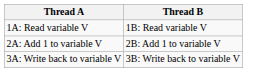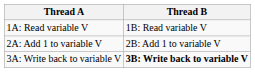(183, 59) normal -> (187, 59) bold
